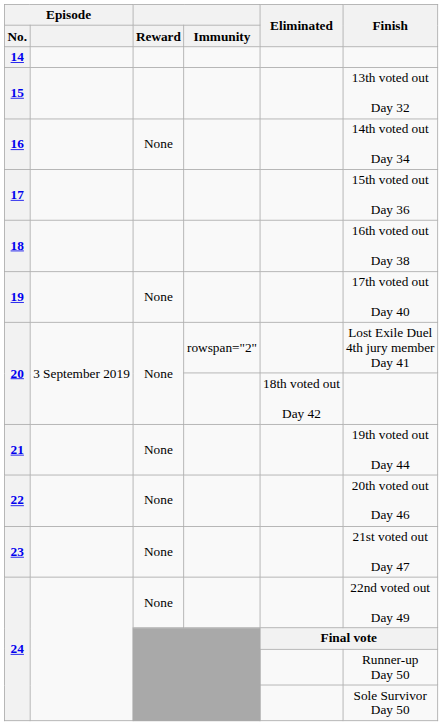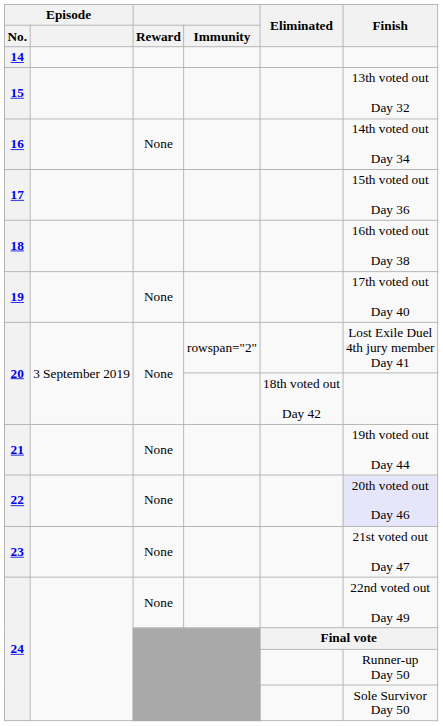(390, 500) no background -> (390, 500) lavender background
